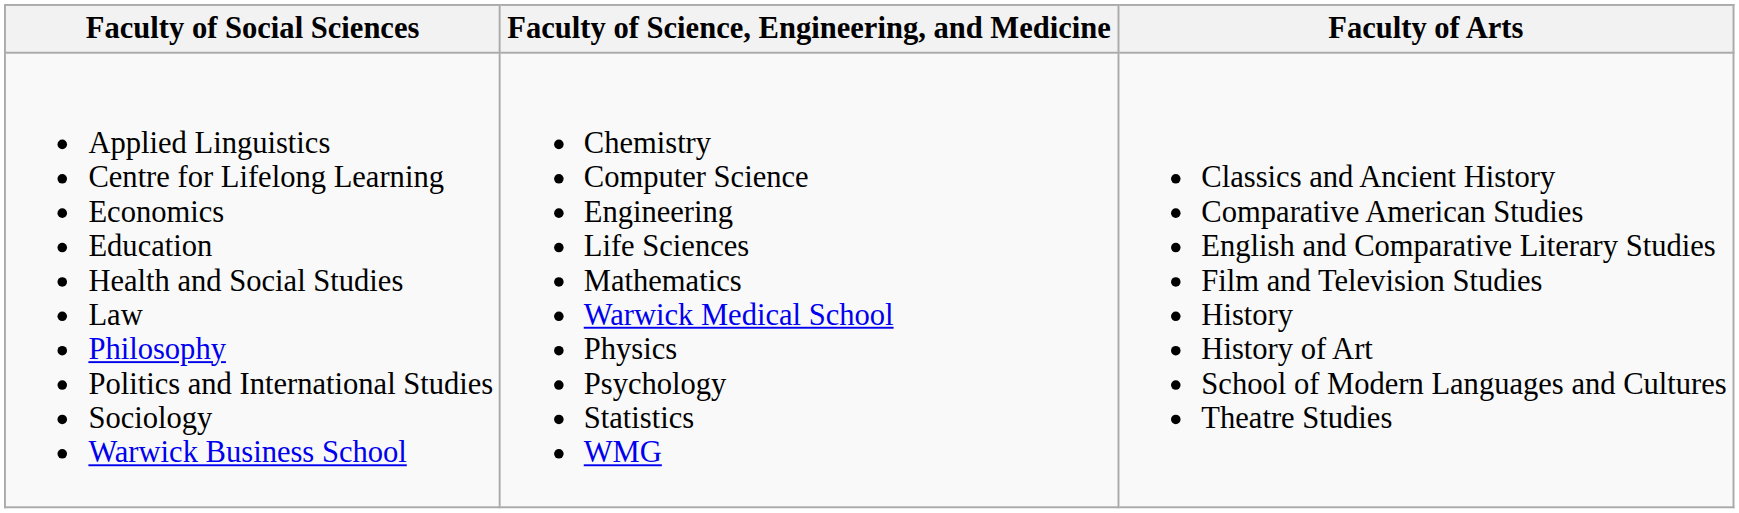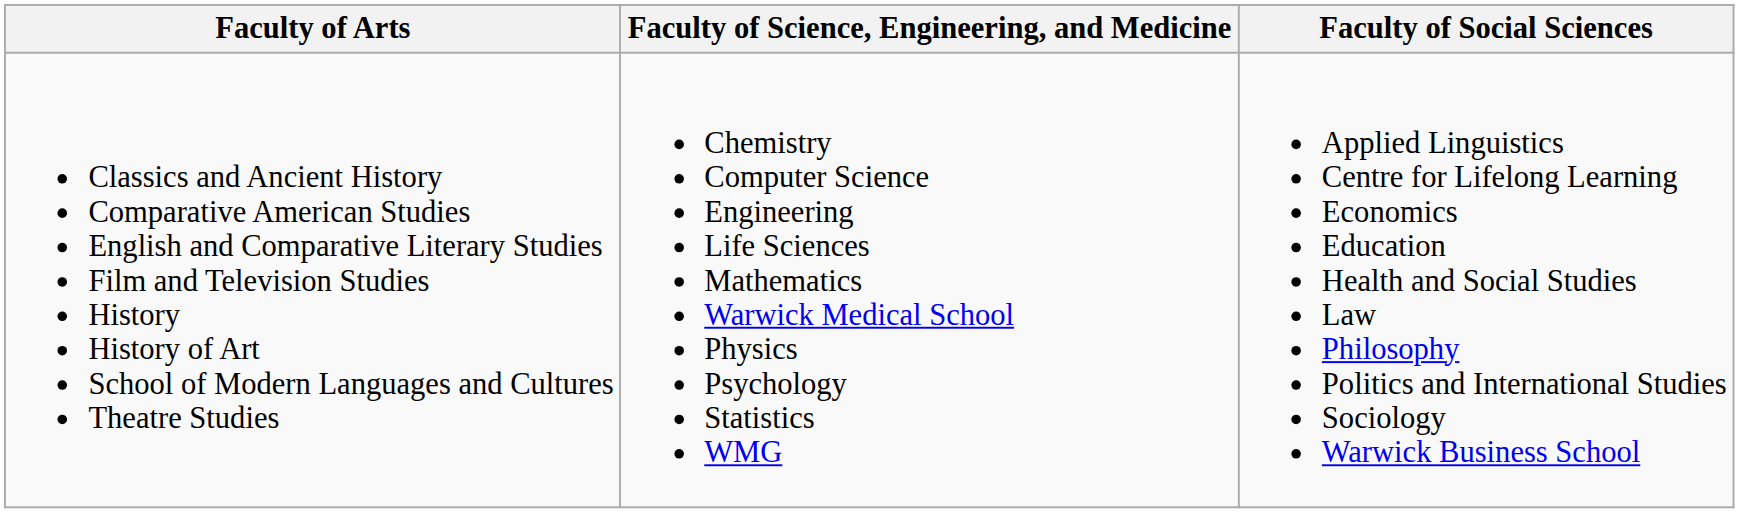columns swapped: (1426, 28) <-> (253, 28)
